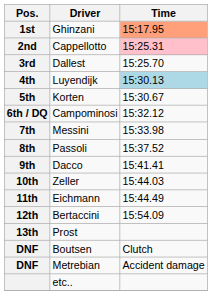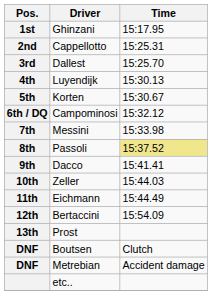(143, 30) lightsalmon background -> (143, 30) no background
(143, 47) pink background -> (143, 47) no background
(143, 80) lightblue background -> (143, 80) no background
(143, 148) no background -> (143, 148) khaki background
